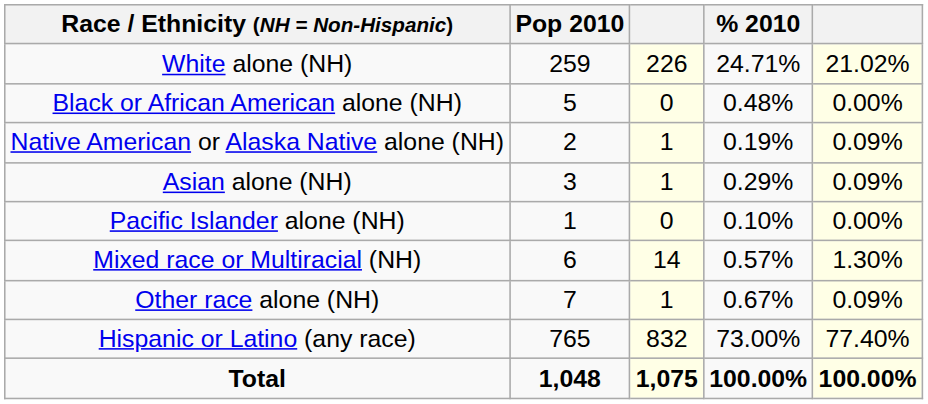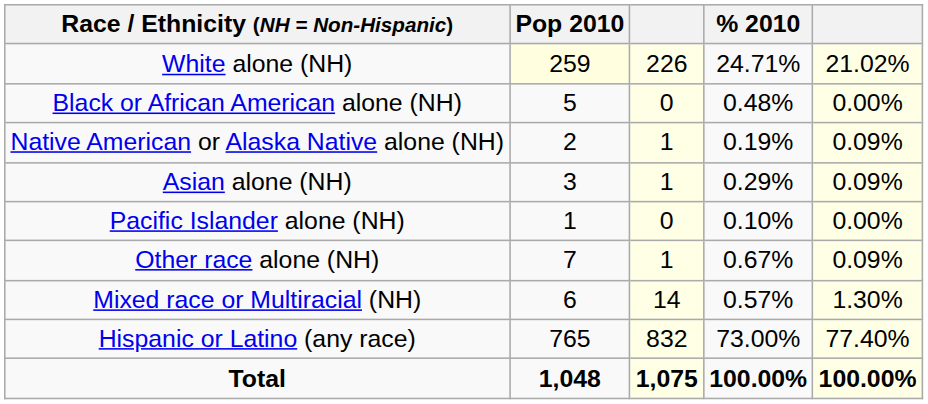(570, 63) no background -> (570, 63) lightyellow background
rows swapped: (257, 299) <-> (257, 260)
